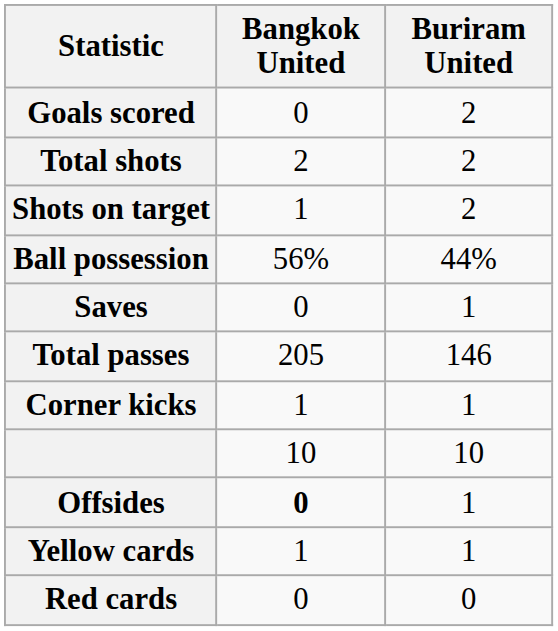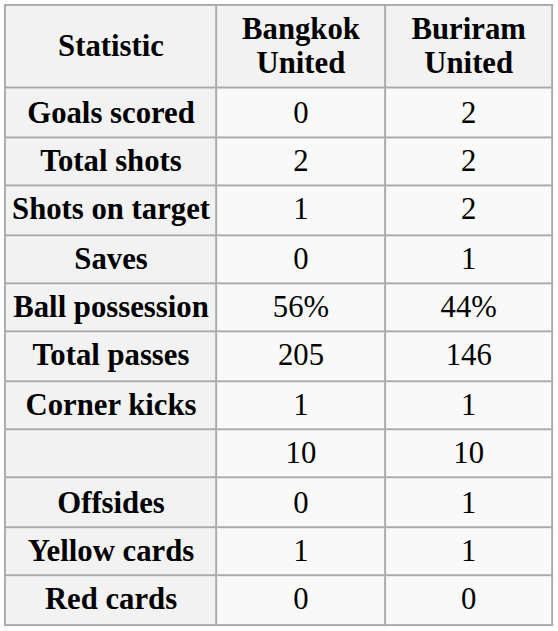rows swapped: (111, 307) <-> (111, 258)
(301, 501) bold -> (301, 501) normal
